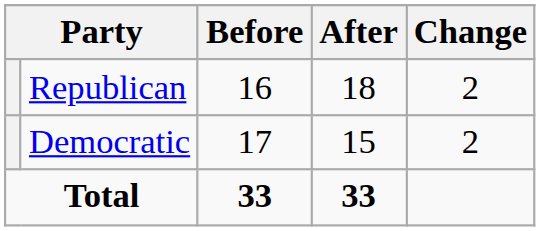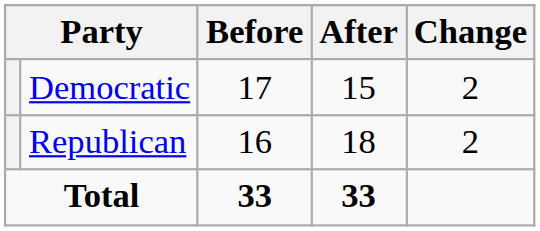rows swapped: (108, 86) <-> (110, 141)
